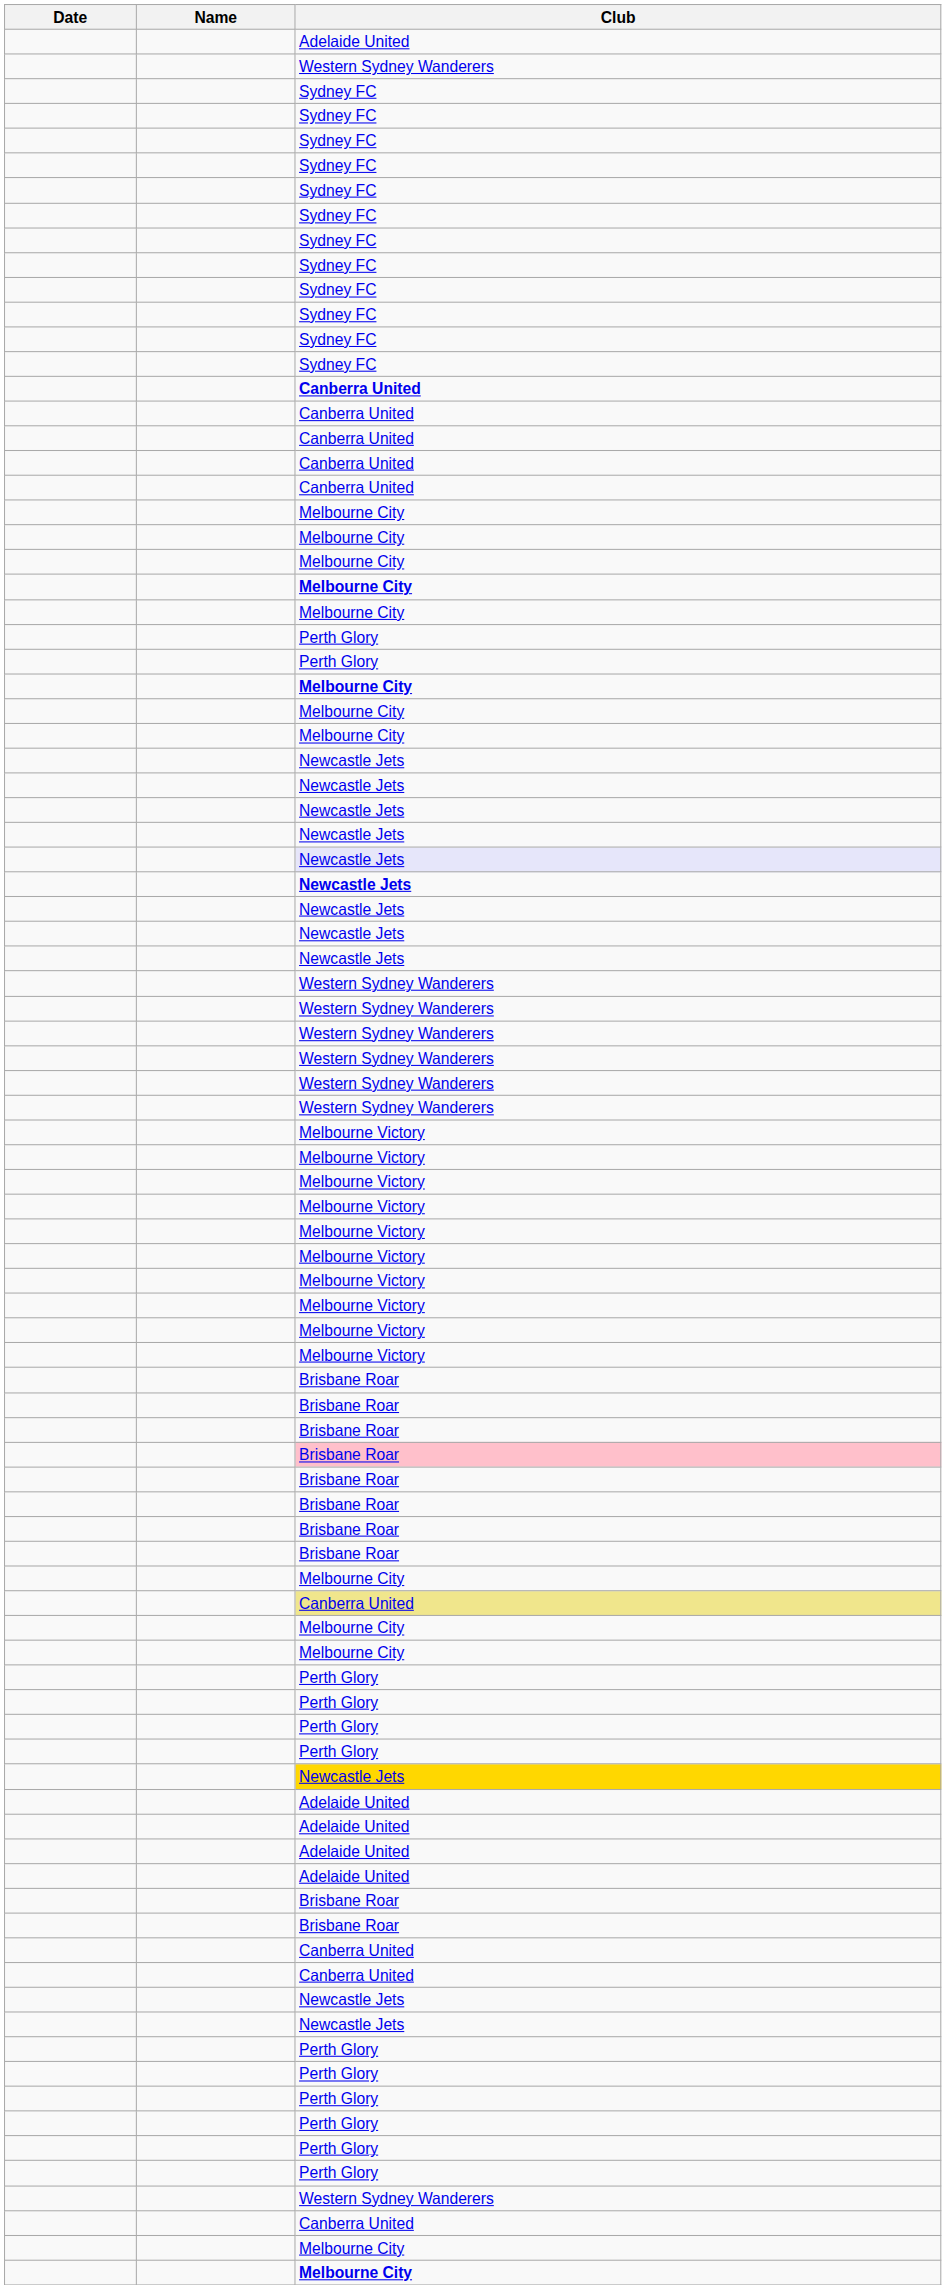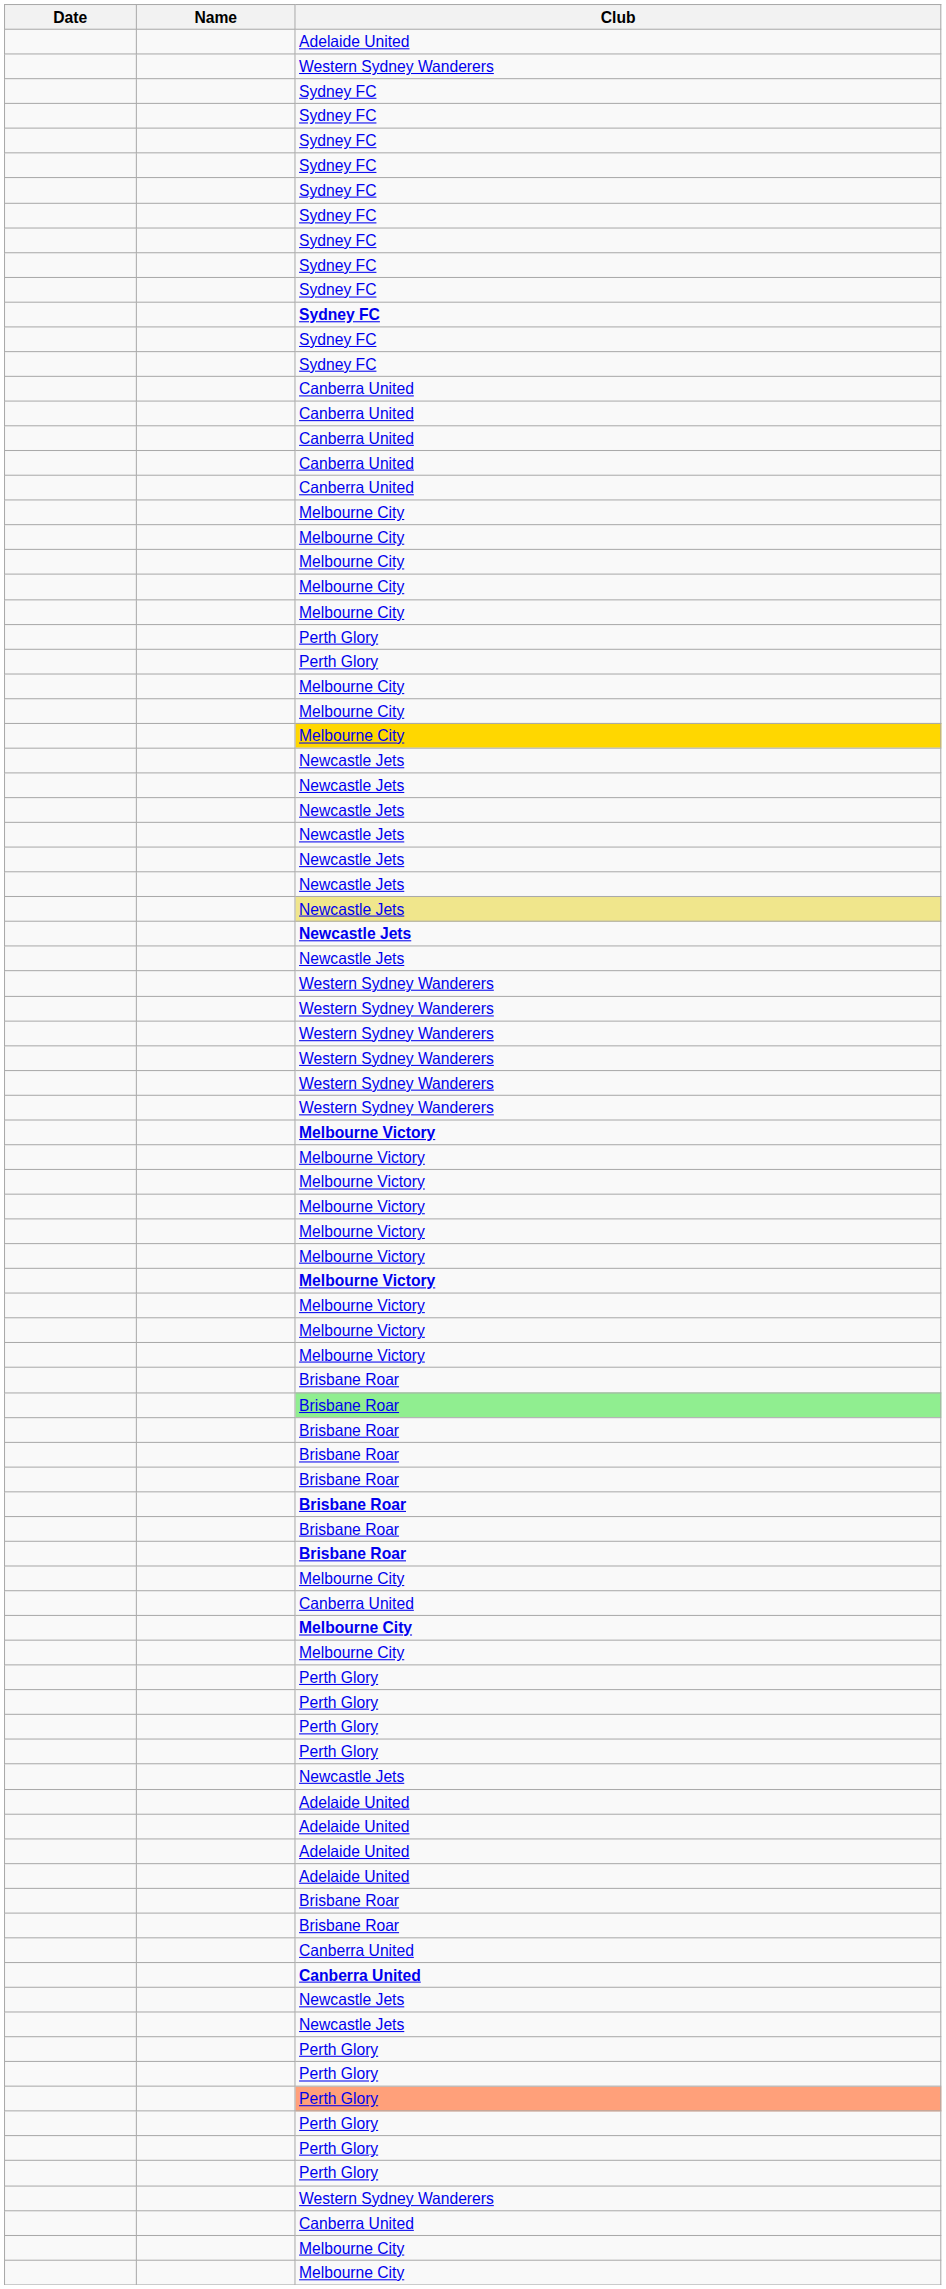(338, 315) normal -> (339, 315) bold
(360, 389) bold -> (356, 389) normal
(356, 587) bold -> (352, 587) normal
(356, 686) bold -> (352, 686) normal
(352, 736) no background -> (352, 736) gold background
(352, 860) lavender background -> (352, 860) no background
(355, 885) bold -> (352, 885) normal
(352, 909) no background -> (352, 909) khaki background
(352, 934) normal -> (355, 934) bold
(362, 1132) normal -> (367, 1132) bold
(362, 1281) normal -> (367, 1281) bold
(349, 1405) no background -> (349, 1405) lightgreen background
(349, 1455) pink background -> (349, 1455) no background
(349, 1504) normal -> (353, 1504) bold
(349, 1554) normal -> (353, 1554) bold
(356, 1603) khaki background -> (356, 1603) no background
(352, 1628) normal -> (356, 1628) bold
(352, 1777) gold background -> (352, 1777) no background
(356, 1975) normal -> (360, 1975) bold
(339, 2099) no background -> (339, 2099) lightsalmon background
(356, 2272) bold -> (352, 2272) normal
